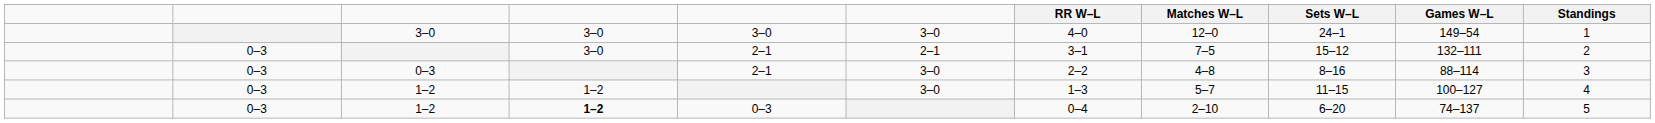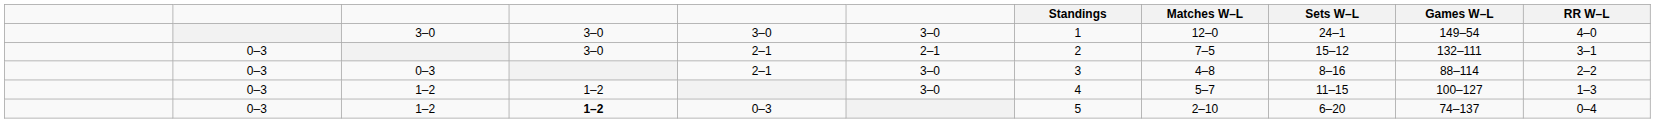columns swapped: (1078, 14) <-> (1587, 14)
